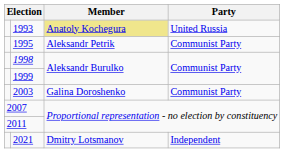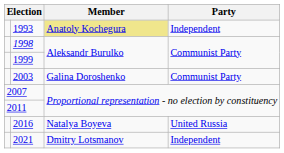(199, 28) United Russia -> (195, 28) Independent
- row: (23, 44)
+ row: (23, 124)
